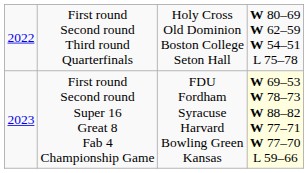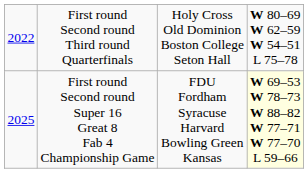(21, 119) 2023 -> (21, 119) 2025
